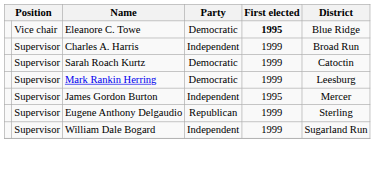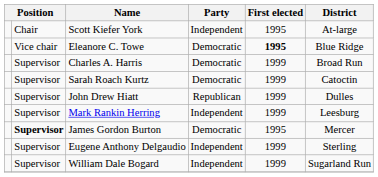+ row: (106, 29)
(213, 46) Independent -> (217, 63) Democratic
+ row: (103, 96)
(213, 79) Democratic -> (217, 113) Independent
(37, 96) normal -> (39, 130) bold
(213, 96) Independent -> (217, 130) Democratic
(213, 113) Republican -> (217, 146) Independent
